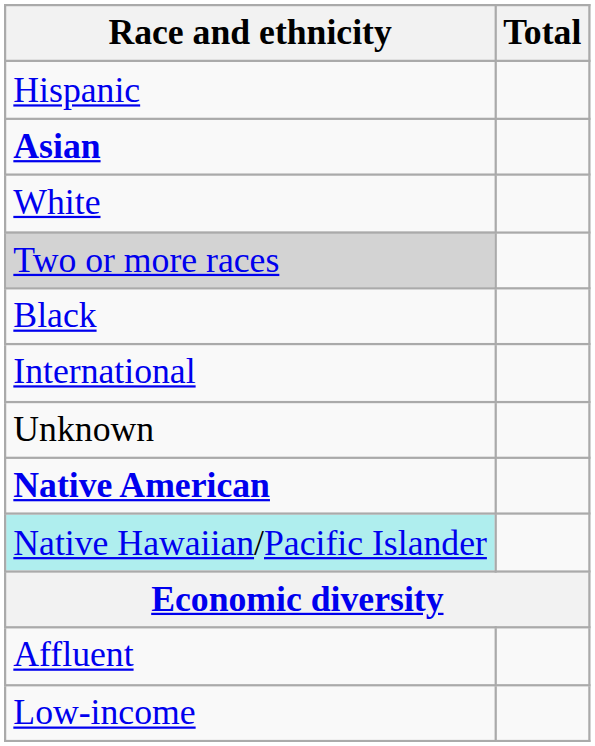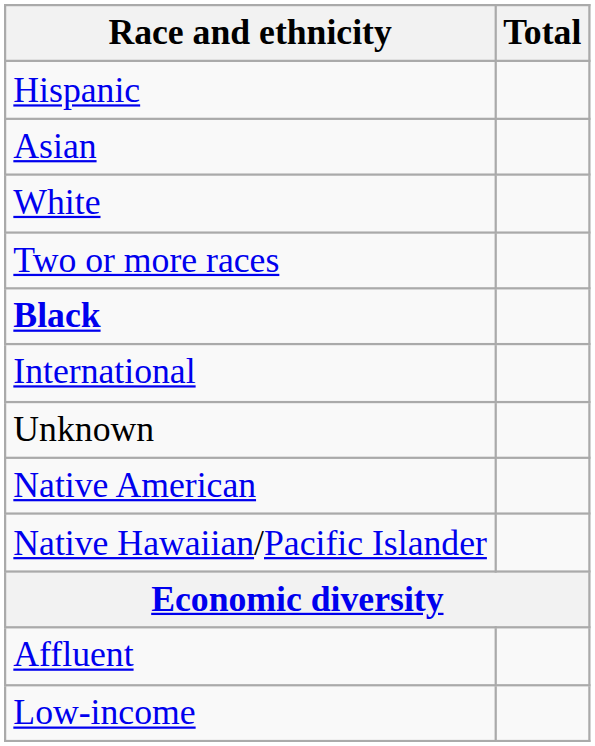(57, 145) bold -> (55, 145) normal
(146, 259) lightgrey background -> (146, 259) no background
(55, 315) normal -> (57, 315) bold
(142, 485) bold -> (135, 485) normal
(250, 542) paleturquoise background -> (250, 542) no background
